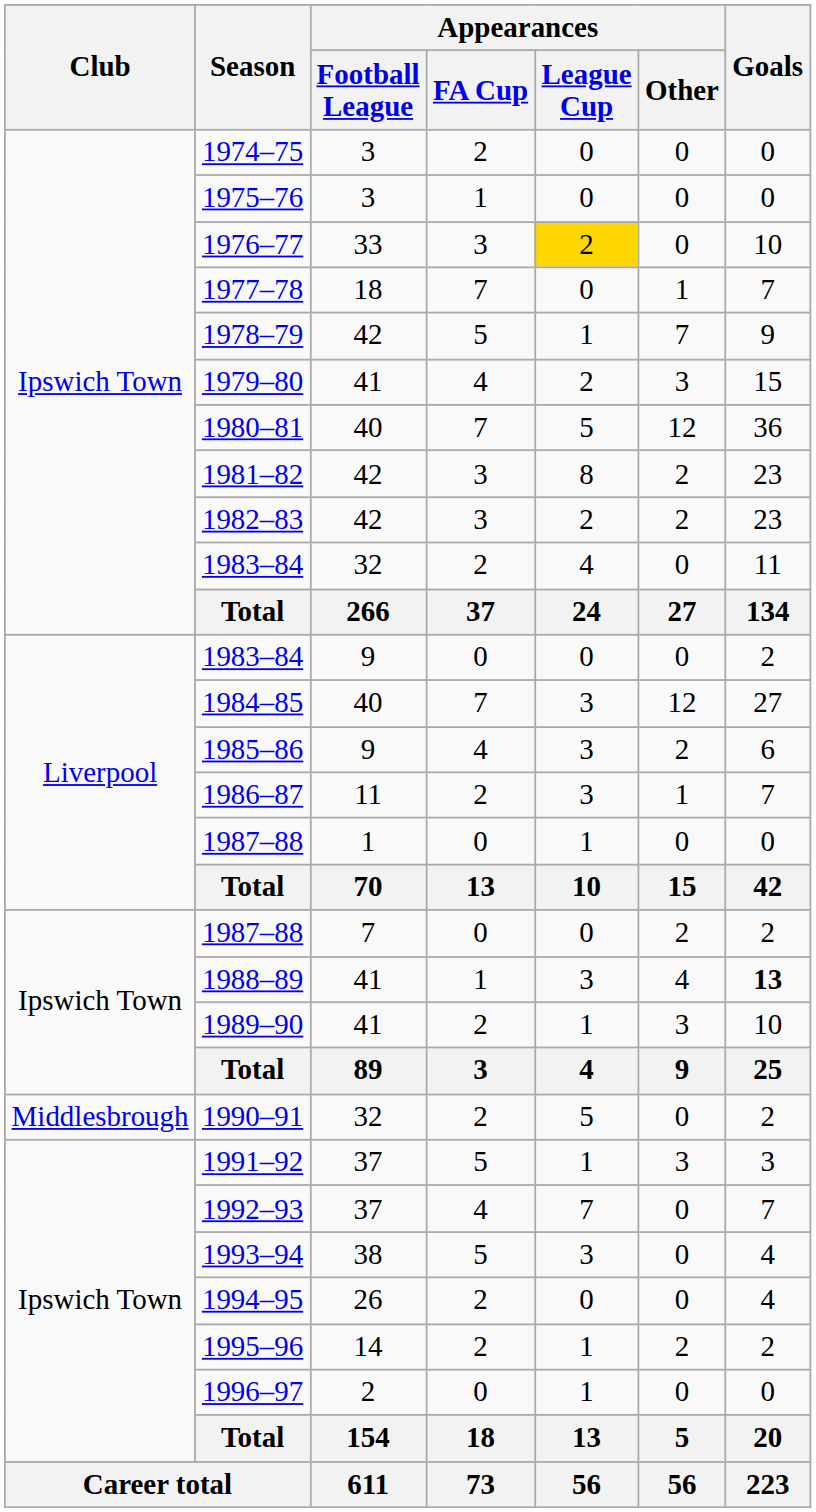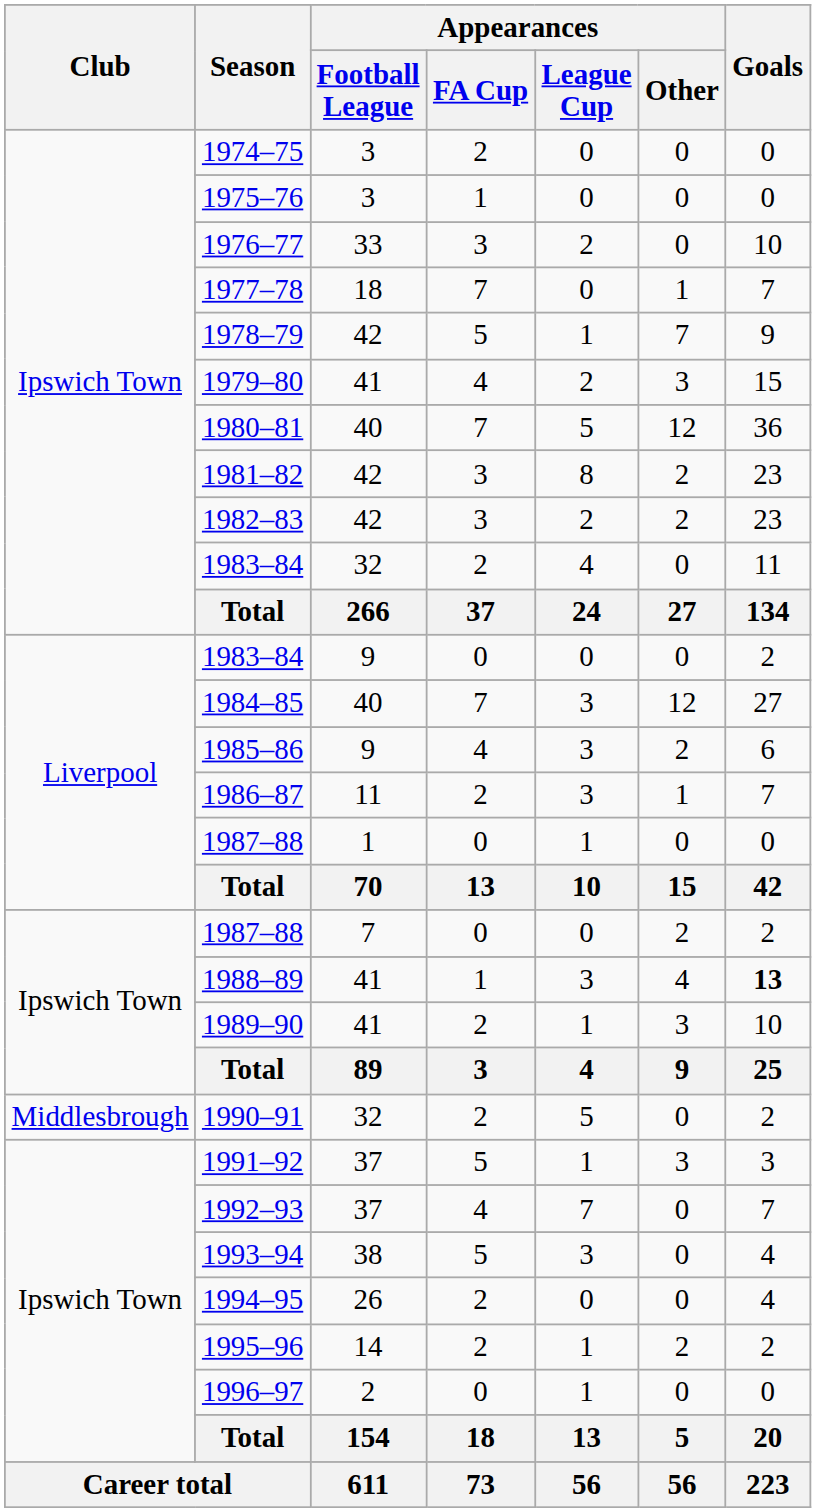(587, 243) gold background -> (587, 243) no background
